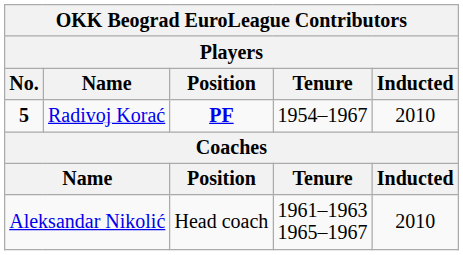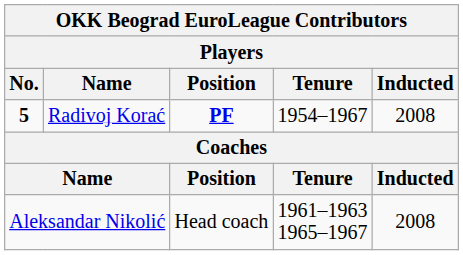(415, 115) 2010 -> (415, 115) 2008
(415, 221) 2010 -> (415, 221) 2008
